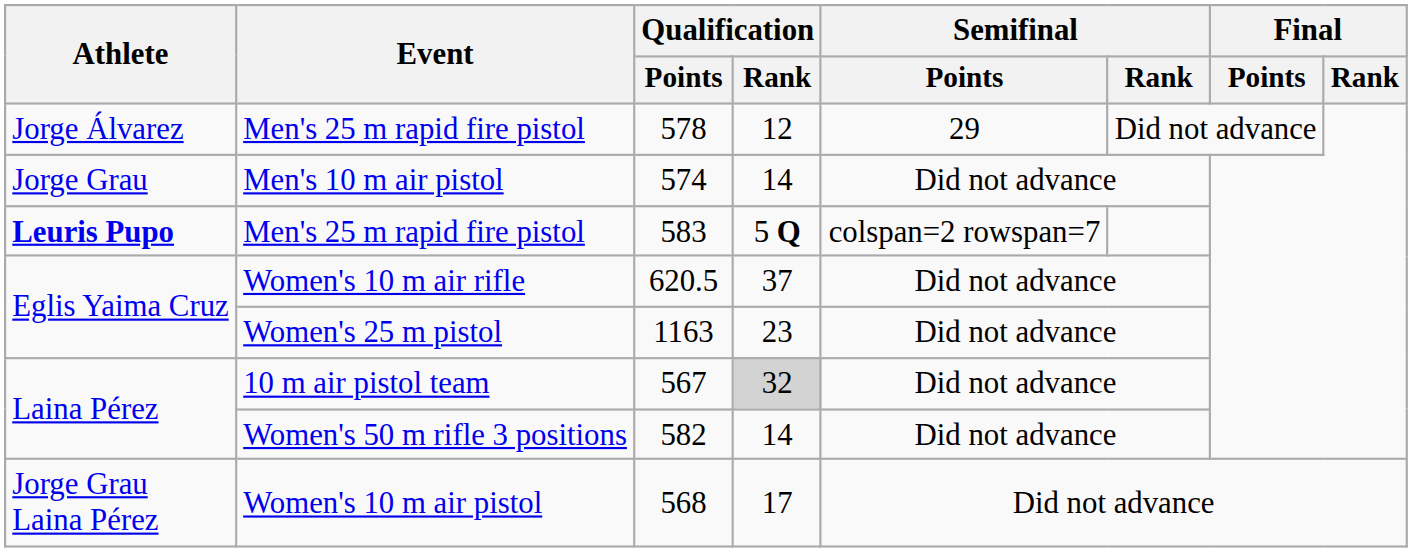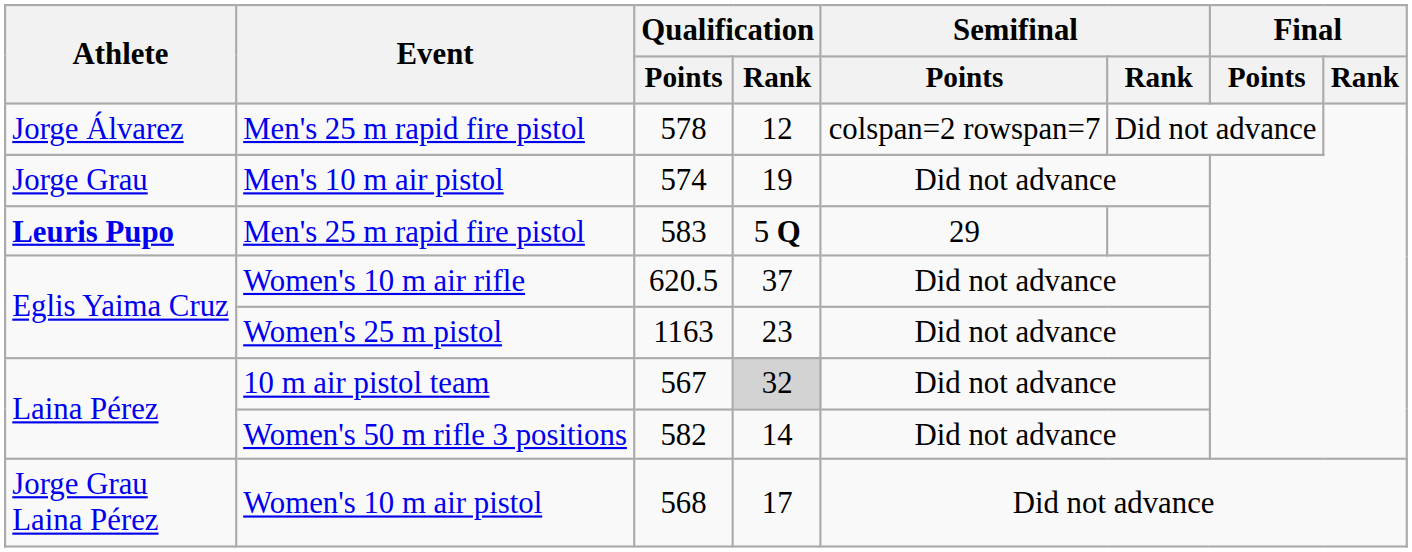(964, 129) 29 -> (964, 129) colspan=2 rowspan=7
(777, 180) 14 -> (777, 180) 19
(964, 230) colspan=2 rowspan=7 -> (964, 230) 29
